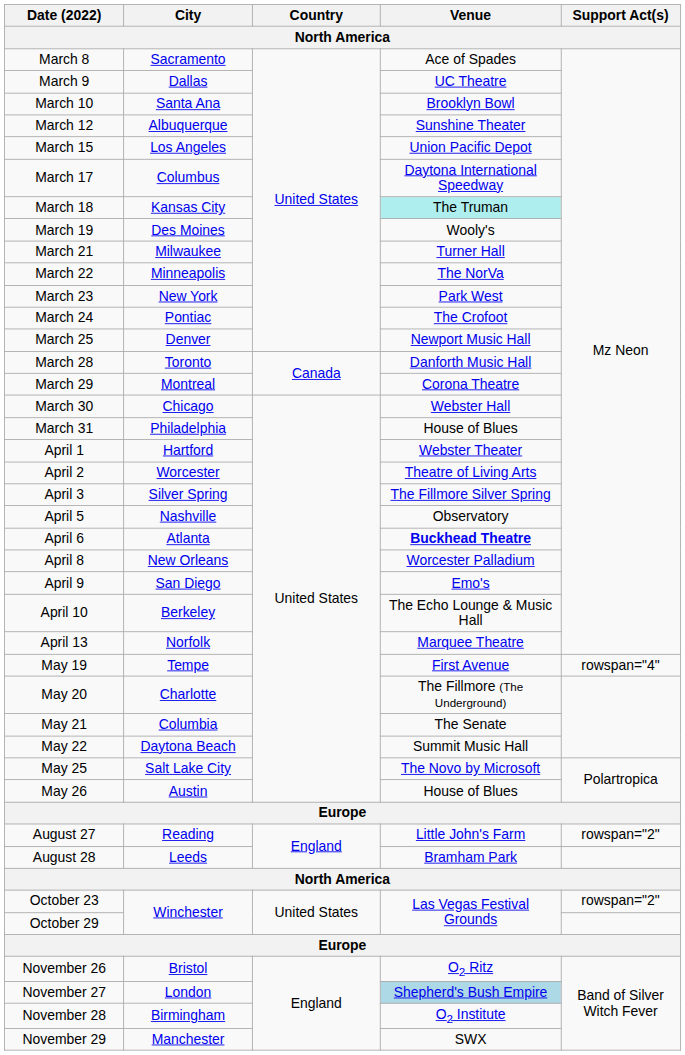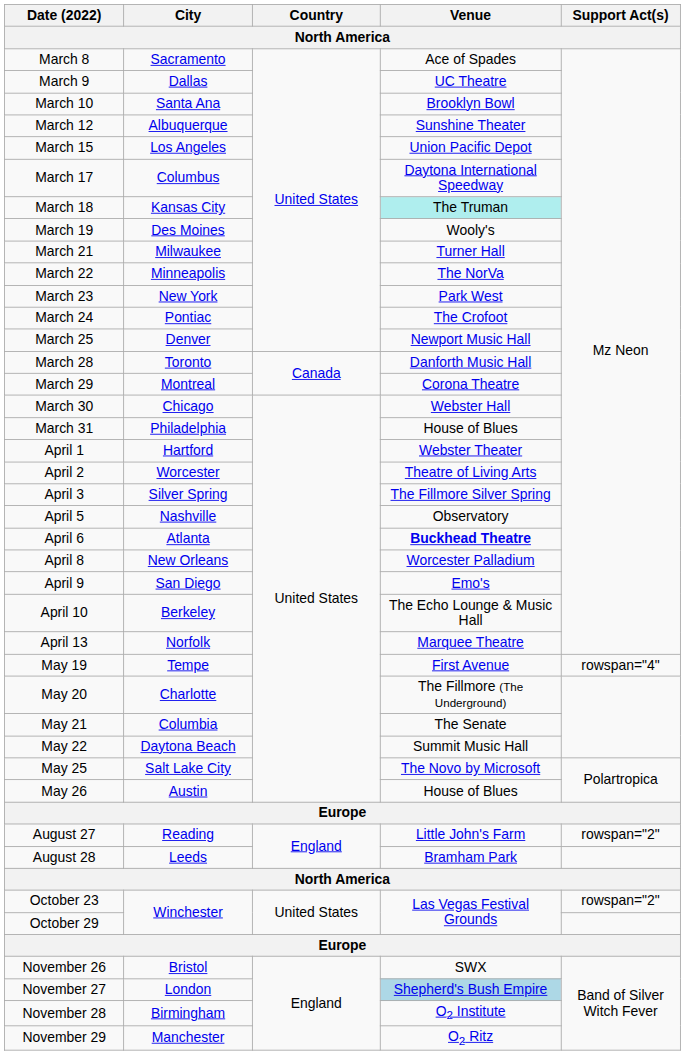(471, 969) O2 Ritz -> (471, 967) SWX
(471, 1039) SWX -> (471, 1038) O2 Ritz
